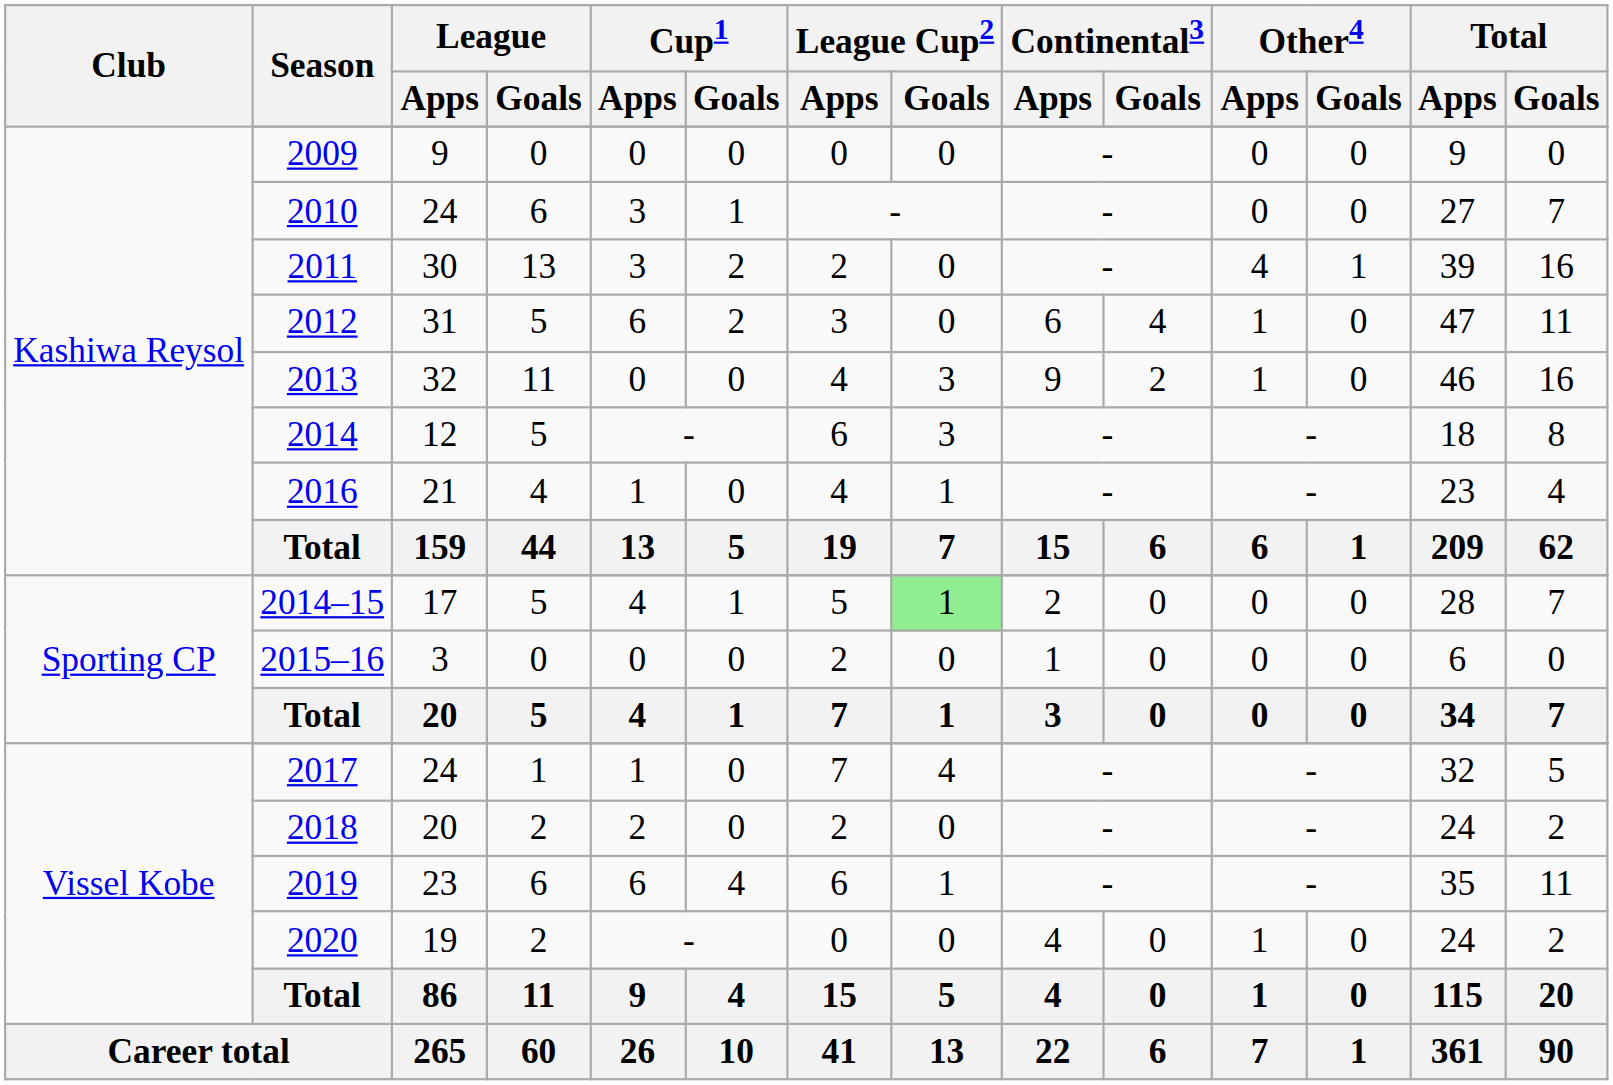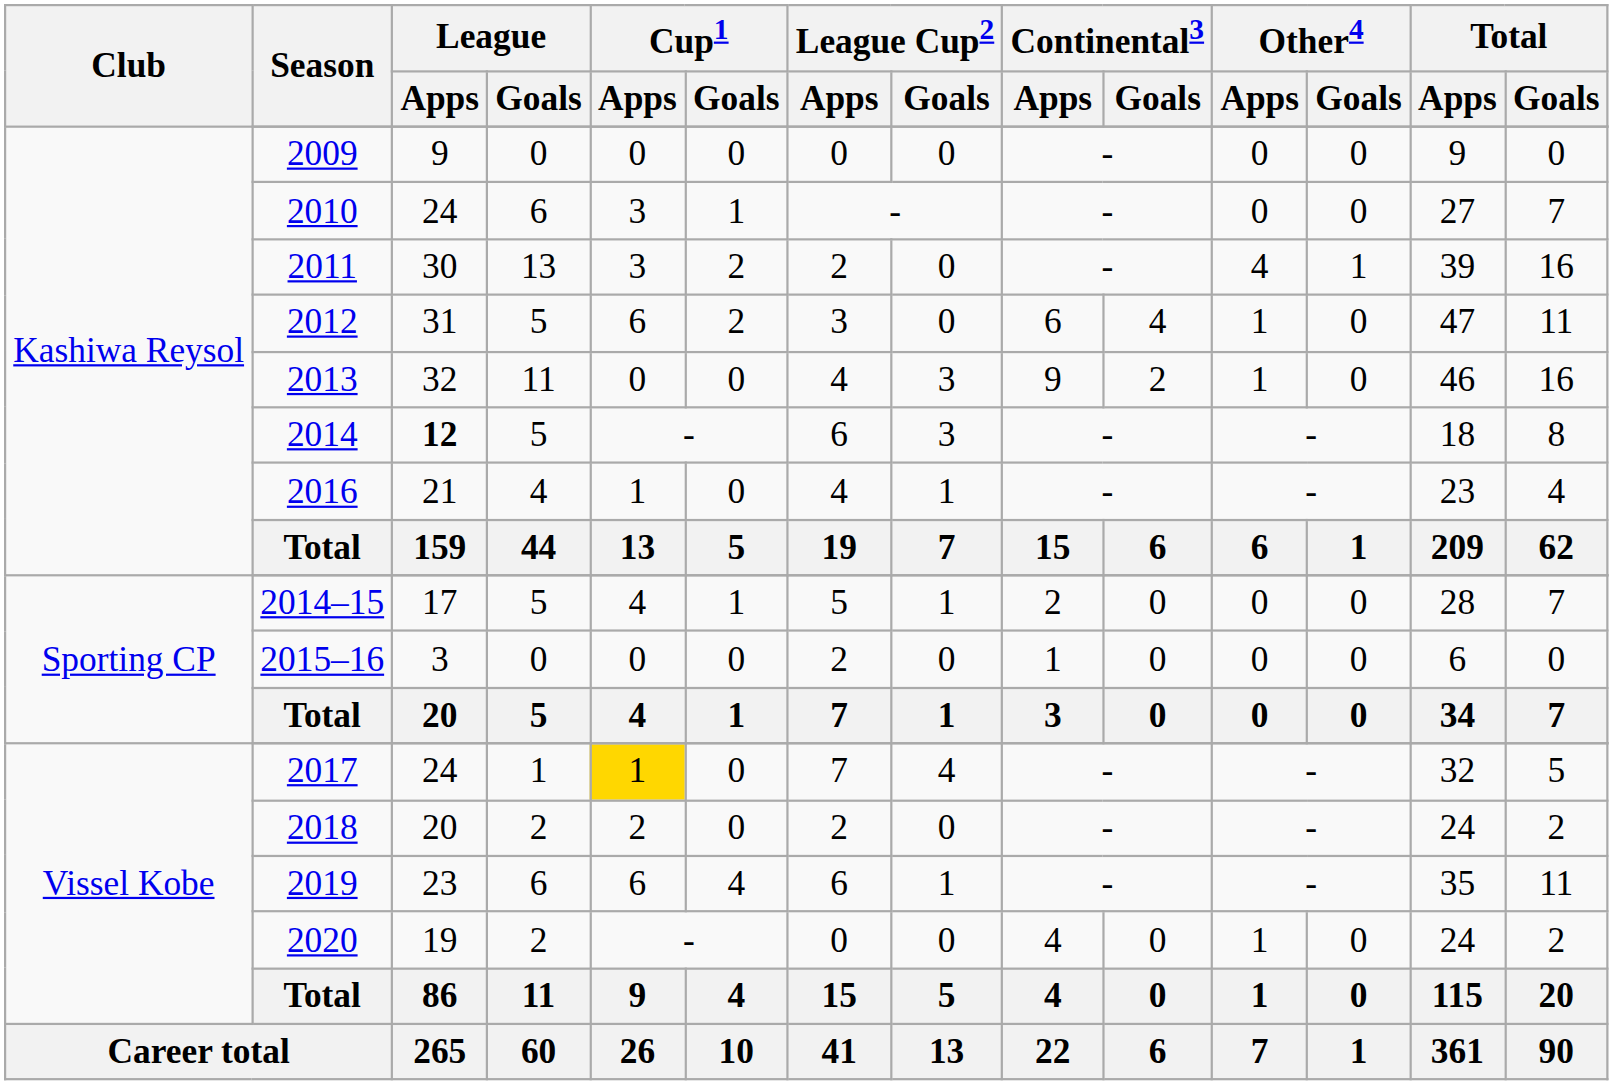(440, 434) normal -> (440, 434) bold
(947, 602) lightgreen background -> (947, 602) no background
(637, 771) no background -> (637, 771) gold background
